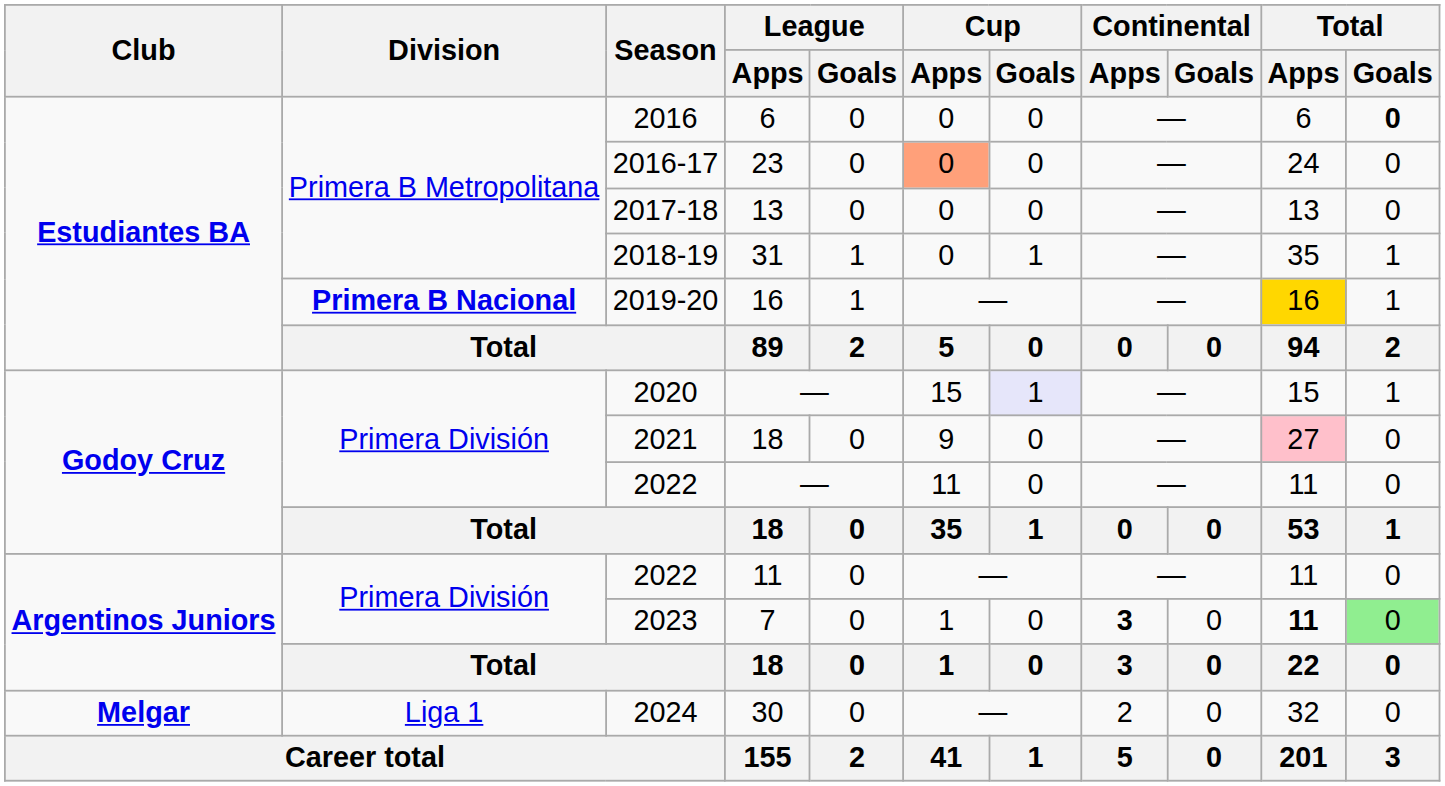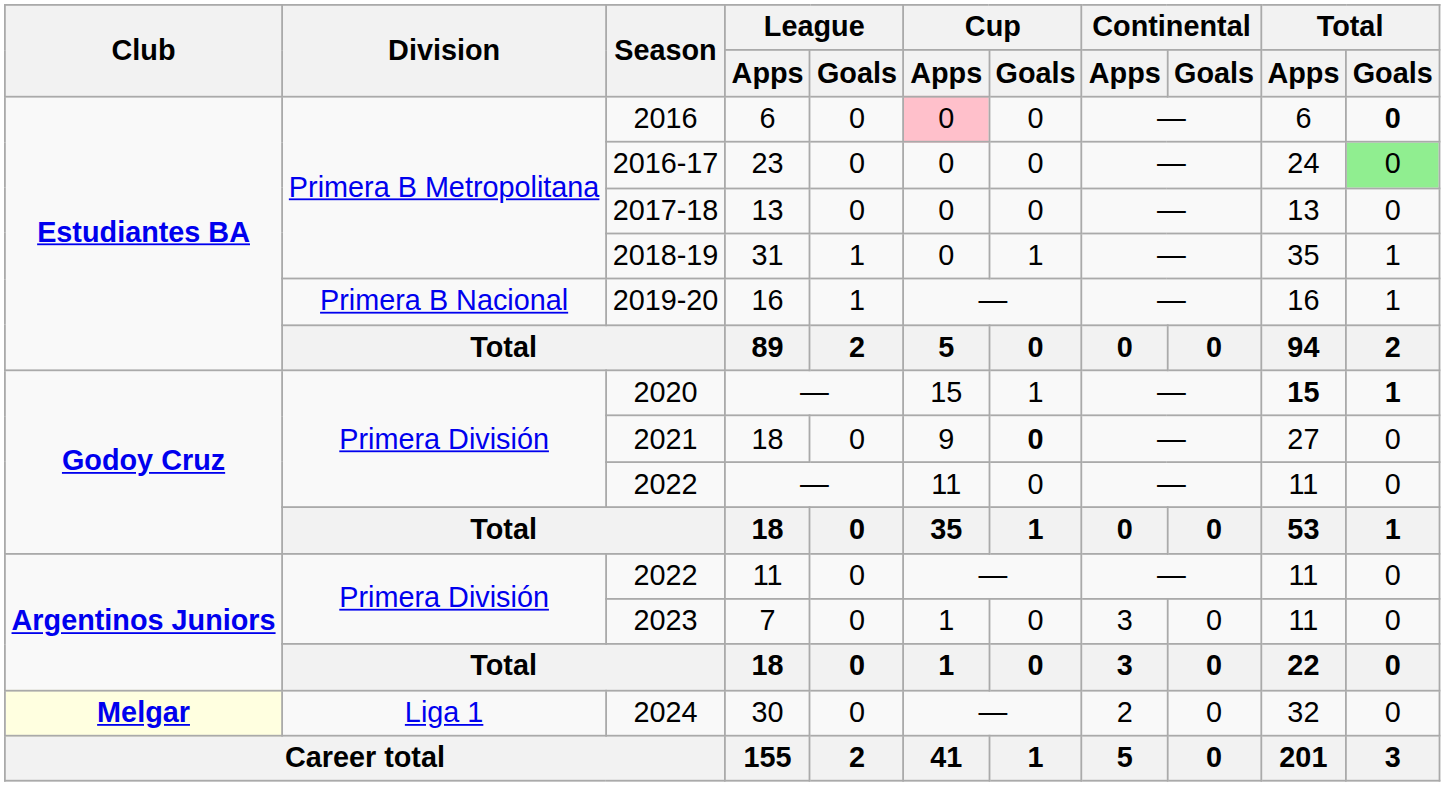(946, 118) no background -> (946, 118) pink background
(946, 164) lightsalmon background -> (946, 164) no background
(1393, 164) no background -> (1393, 164) lightgreen background
(444, 301) bold -> (444, 301) normal
(1303, 301) gold background -> (1303, 301) no background
(1036, 392) lavender background -> (1036, 392) no background
(1303, 392) normal -> (1303, 392) bold
(1393, 392) normal -> (1393, 392) bold
(1036, 438) normal -> (1036, 438) bold
(1303, 438) pink background -> (1303, 438) no background
(1125, 621) bold -> (1125, 621) normal
(1303, 621) bold -> (1303, 621) normal
(1393, 621) lightgreen background -> (1393, 621) no background
(144, 712) no background -> (144, 712) lightyellow background
